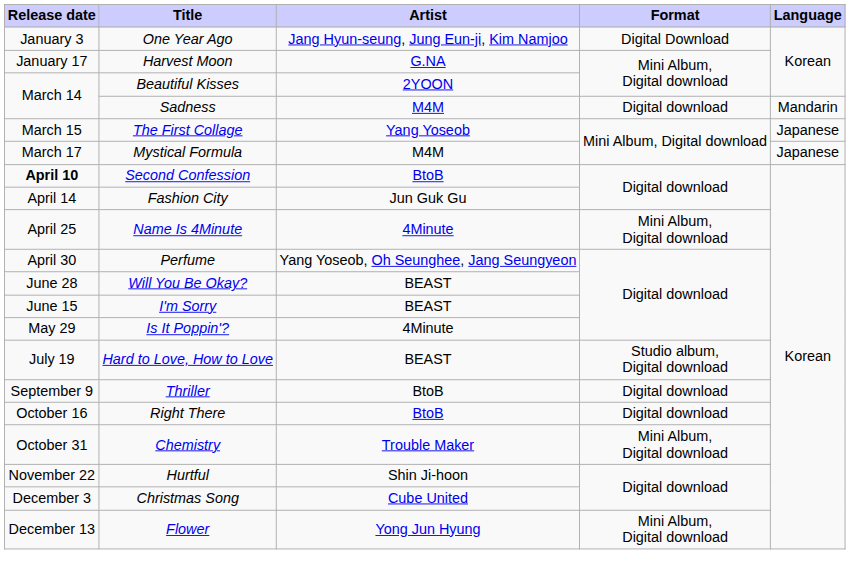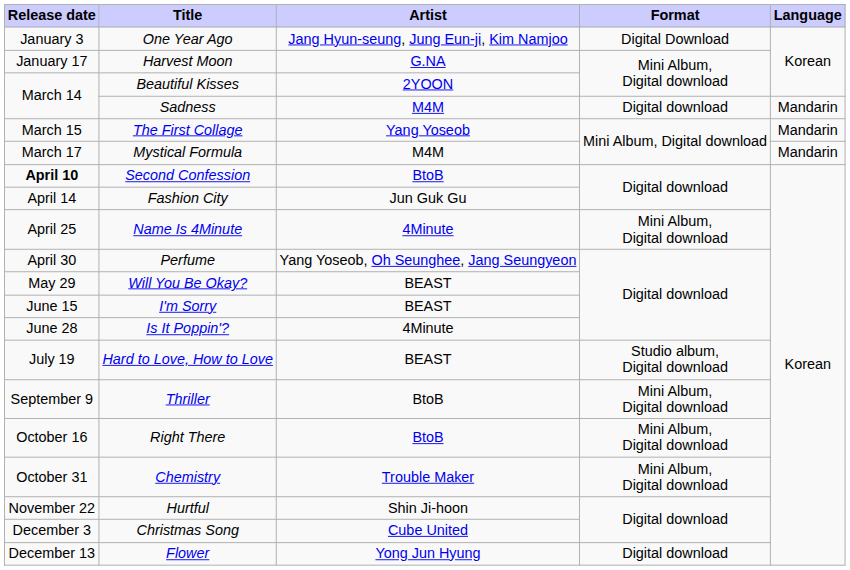(808, 130) Japanese -> (808, 130) Mandarin
(808, 152) Japanese -> (808, 152) Mandarin
(52, 283) June 28 -> (52, 283) May 29
(52, 329) May 29 -> (52, 329) June 28
(675, 390) Digital download -> (675, 398) Mini Album, Digital download
(675, 413) Digital download -> (675, 438) Mini Album, Digital download
(675, 529) Mini Album, Digital download -> (675, 553) Digital download
